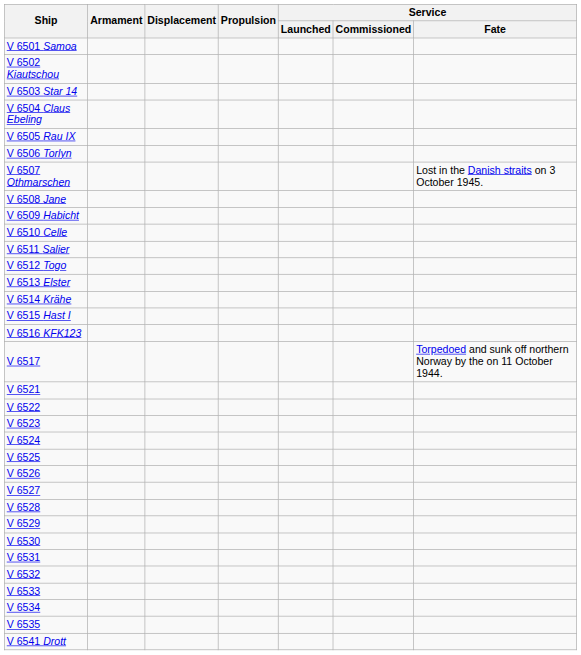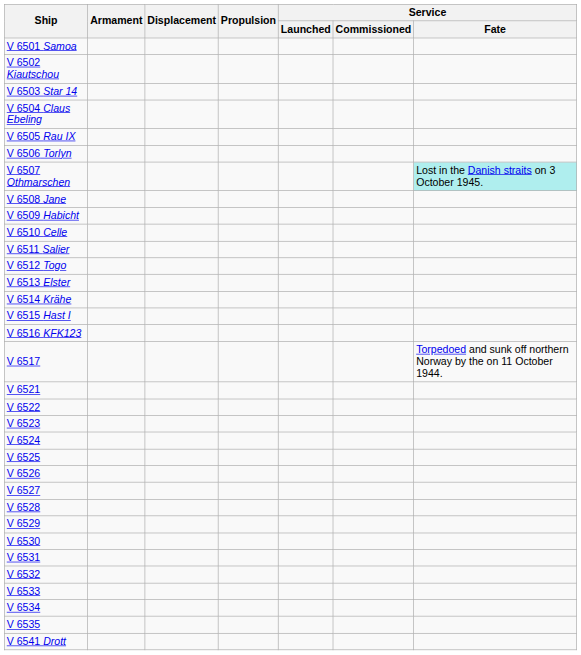(486, 176) no background -> (486, 176) paleturquoise background
